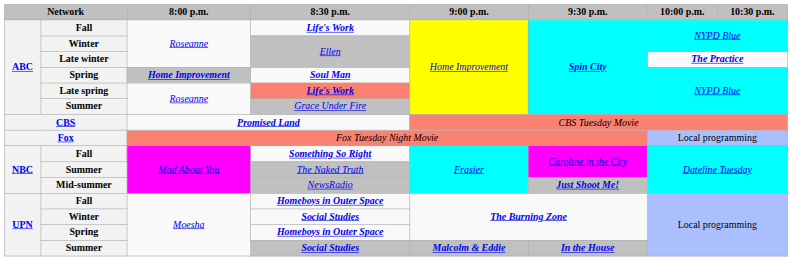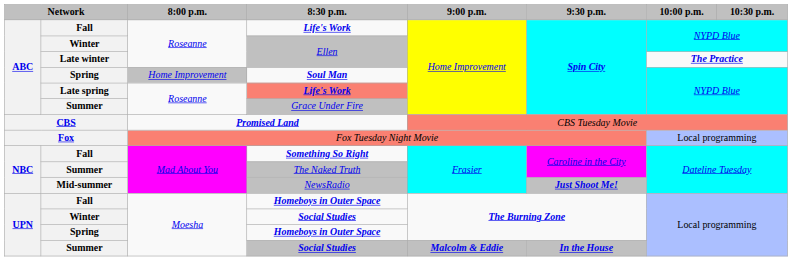(189, 75) bold -> (187, 75) normal
